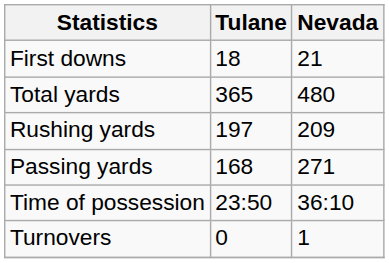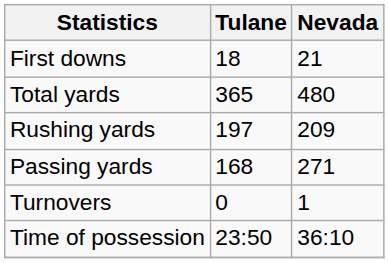rows swapped: (61, 238) <-> (107, 202)
